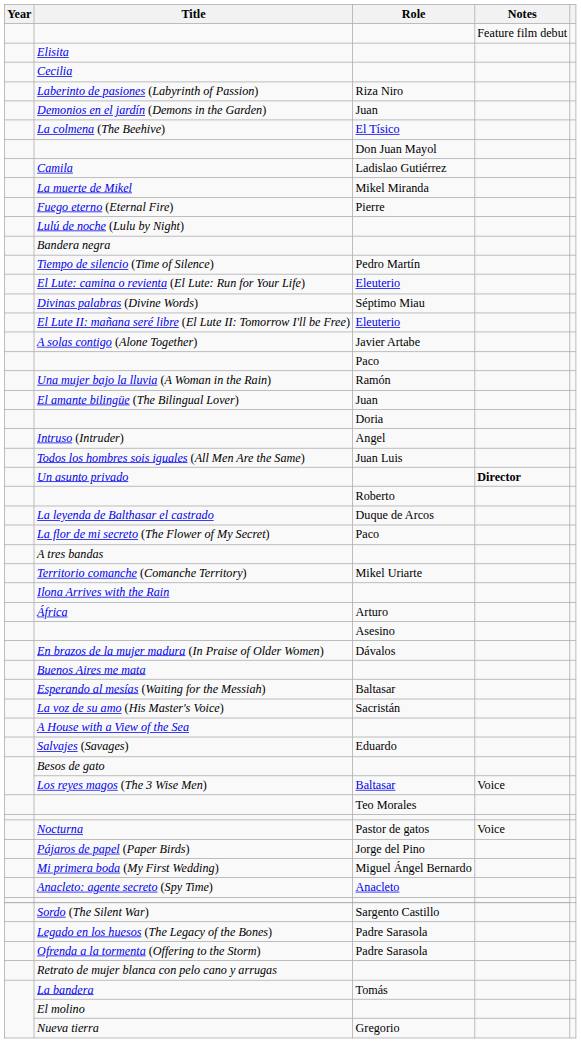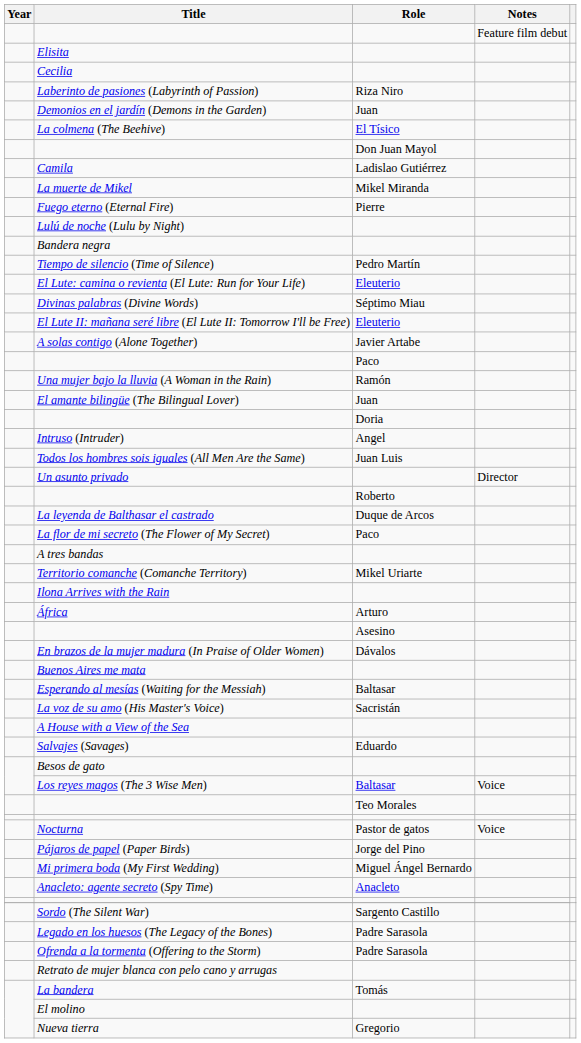(499, 476) bold -> (498, 476) normal
